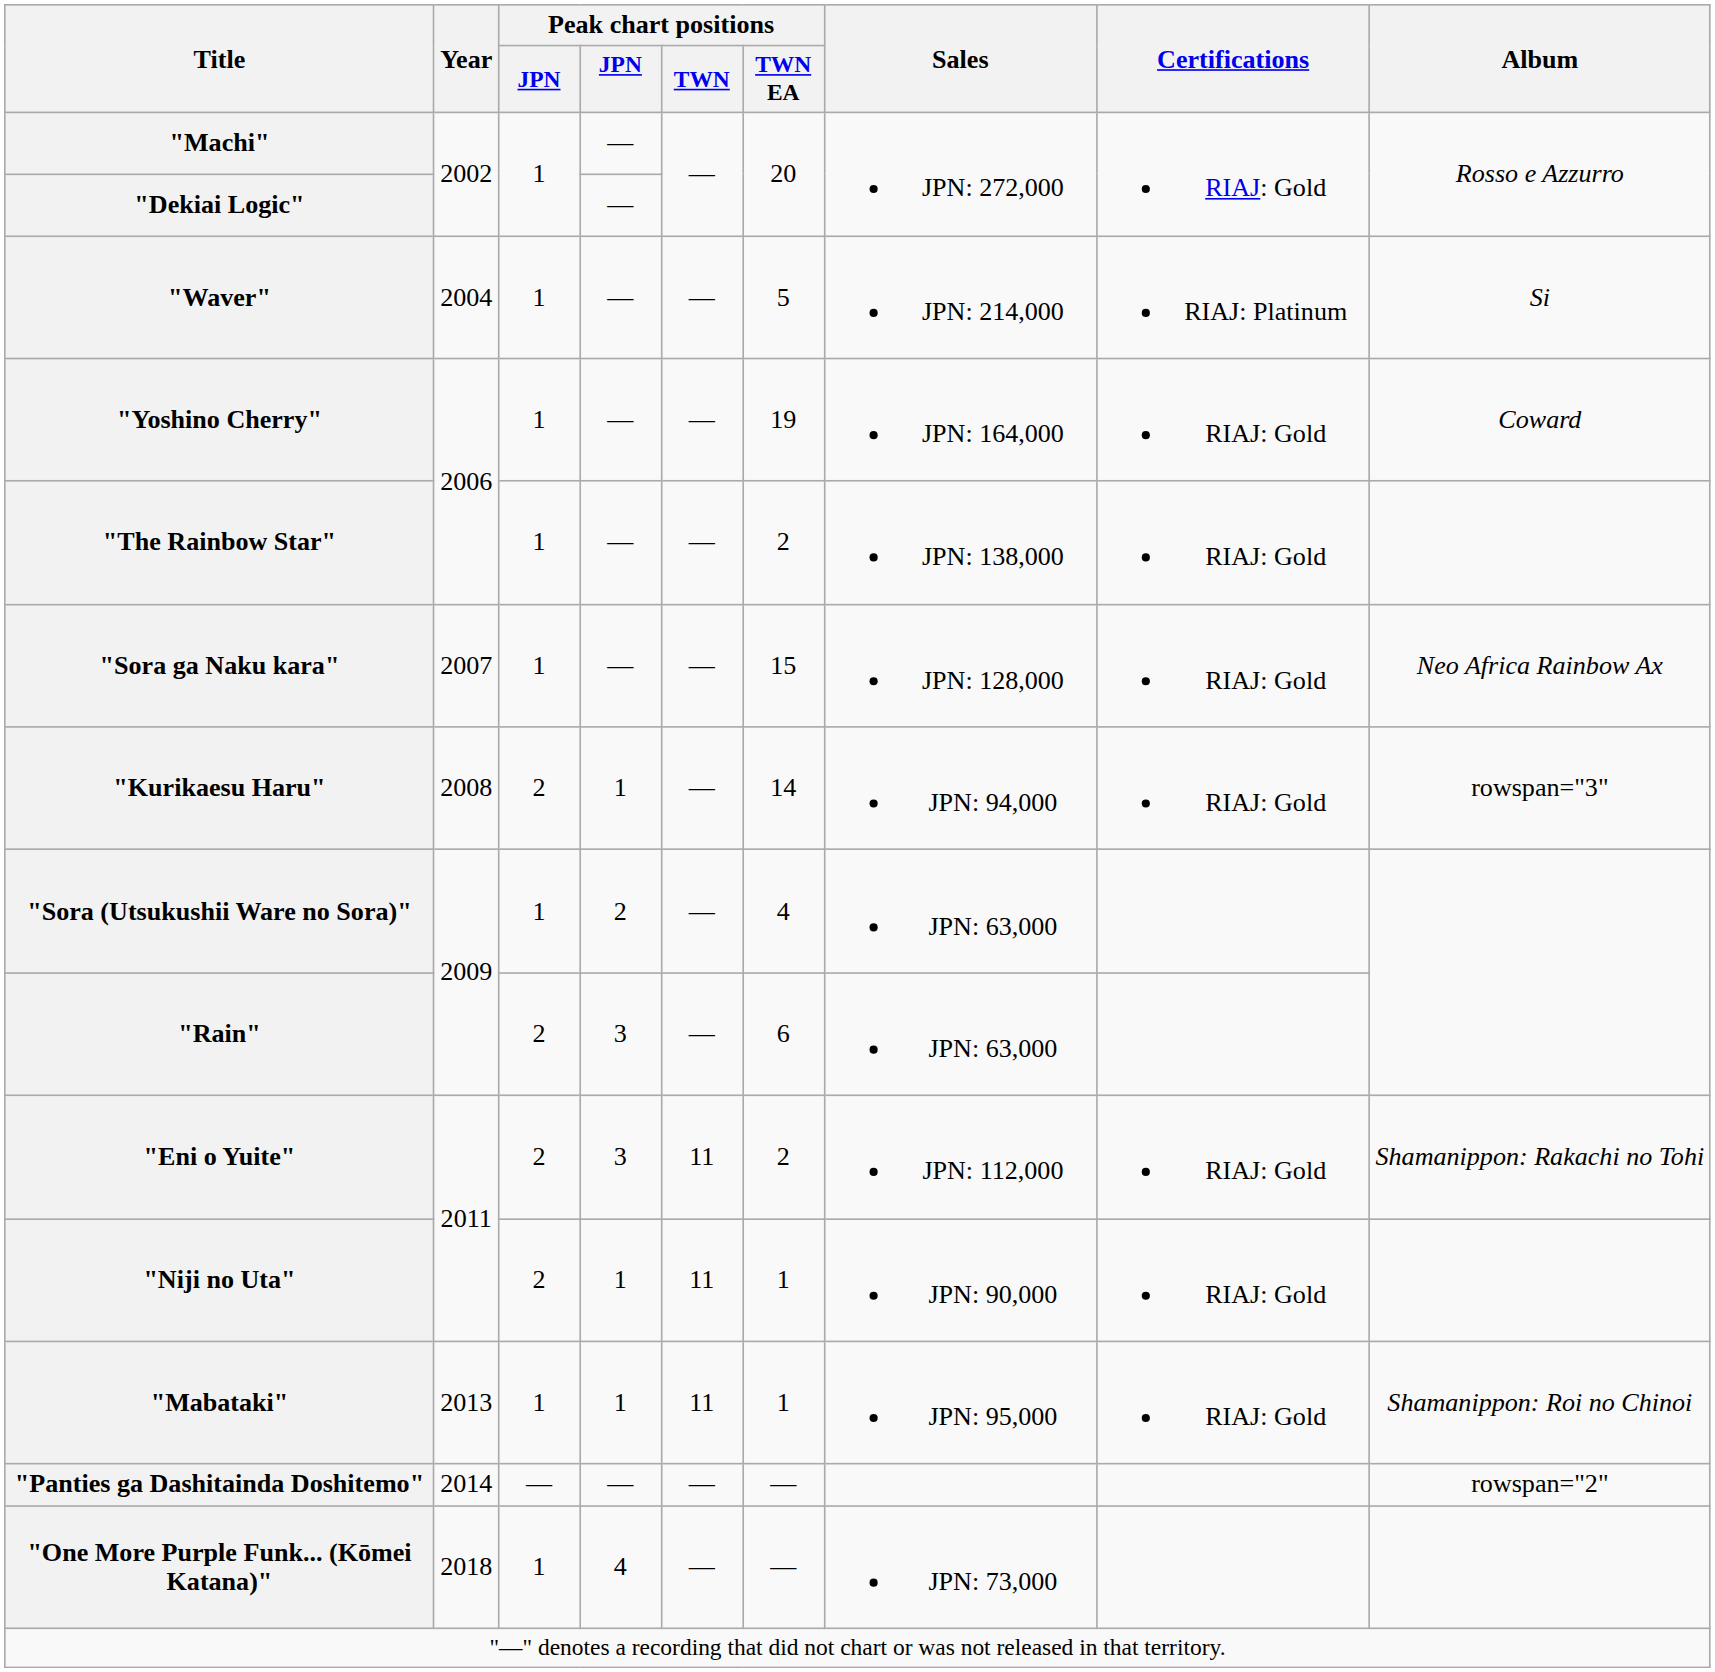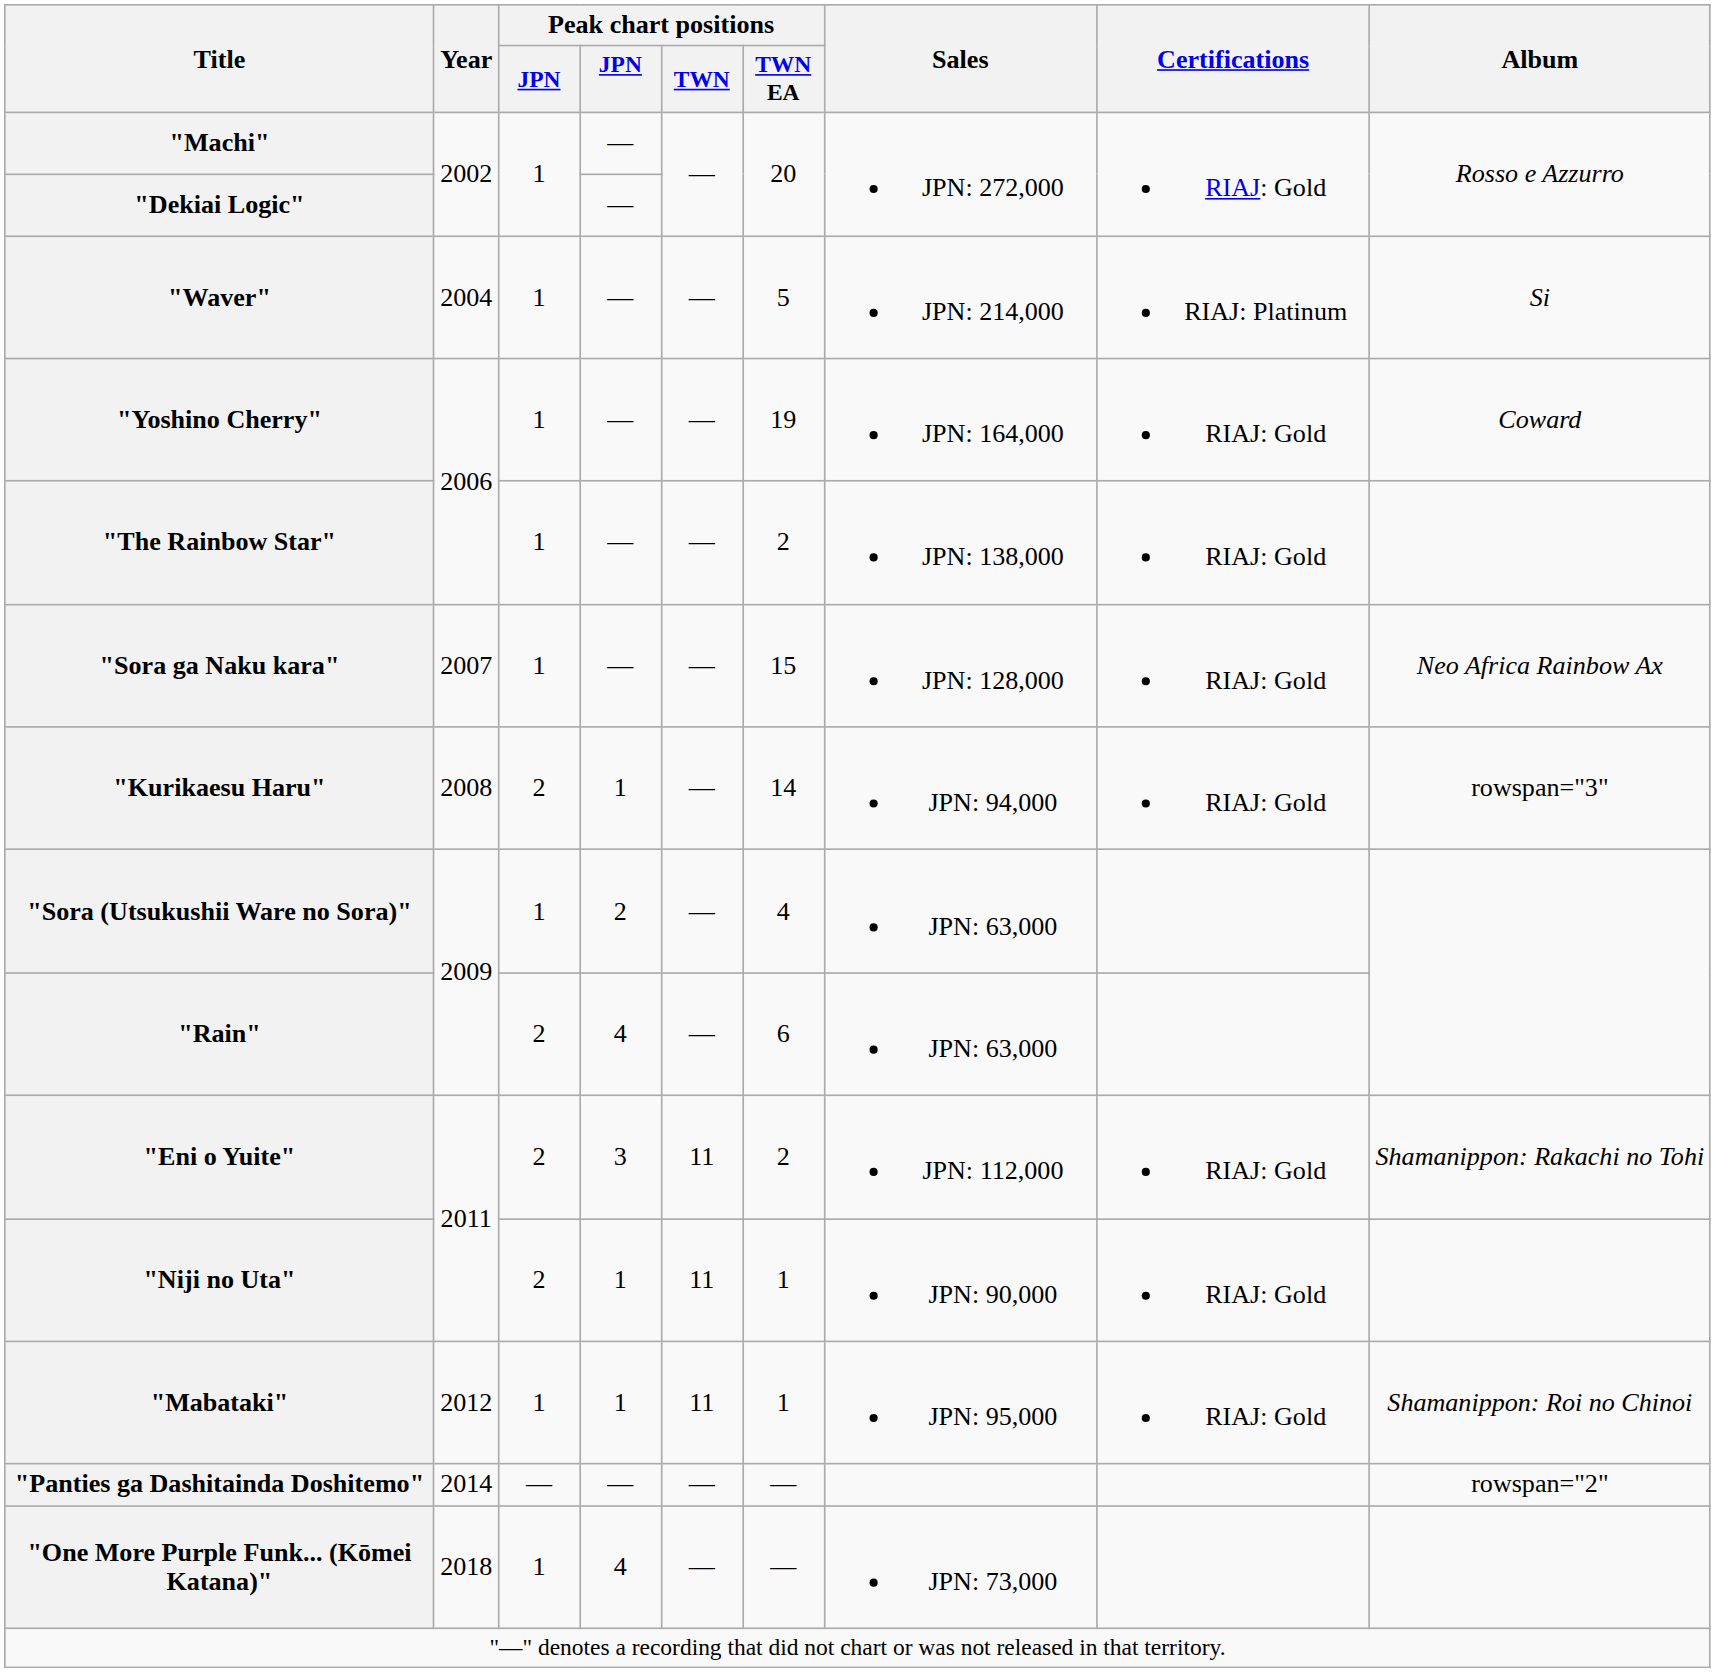(620, 1033) 3 -> (620, 1033) 4
(466, 1402) 2013 -> (466, 1402) 2012
